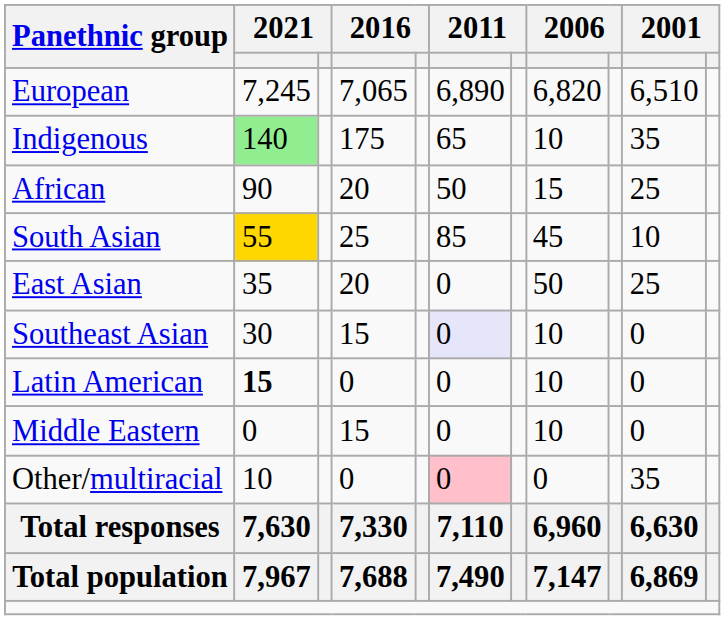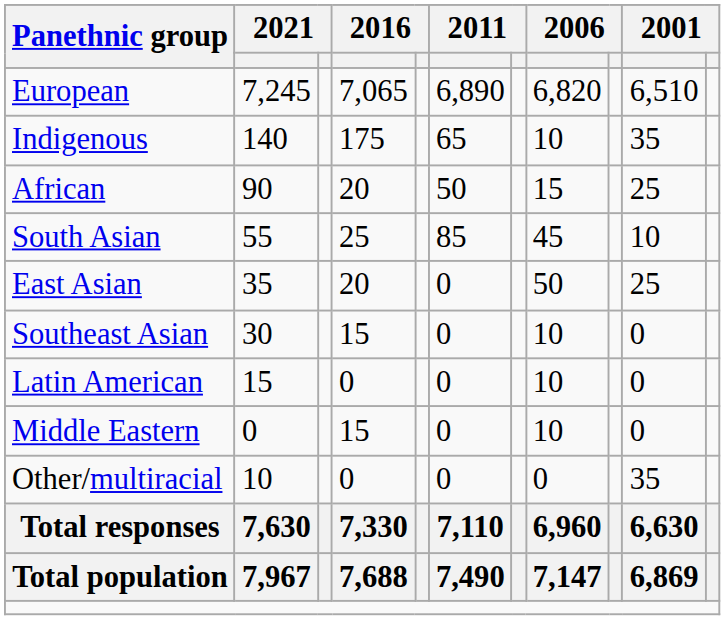(265, 139) lightgreen background -> (265, 139) no background
(257, 236) gold background -> (257, 236) no background
(444, 333) lavender background -> (444, 333) no background
(257, 382) bold -> (257, 382) normal
(444, 479) pink background -> (444, 479) no background
